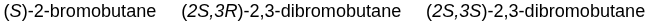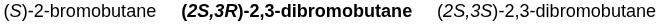(291, 11) normal -> (297, 11) bold
